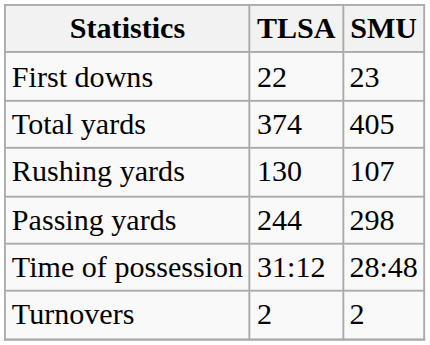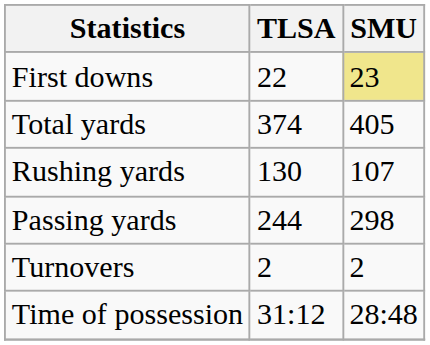(364, 76) no background -> (364, 76) khaki background
rows swapped: (73, 314) <-> (127, 266)
